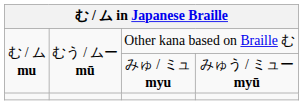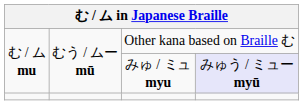(247, 73) no background -> (247, 73) lavender background
